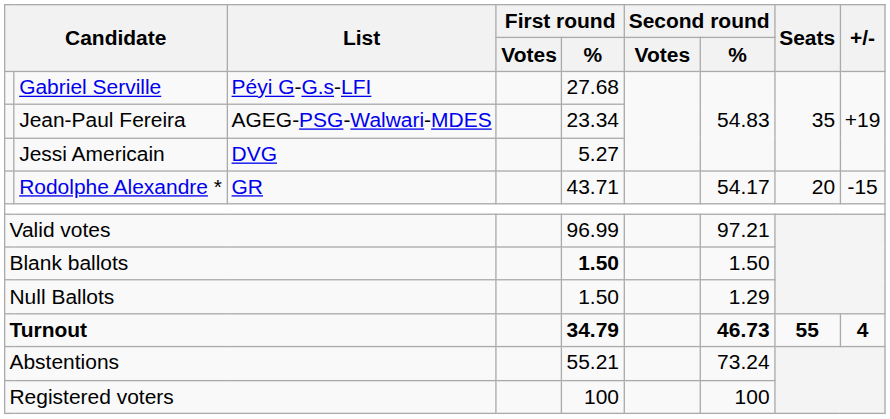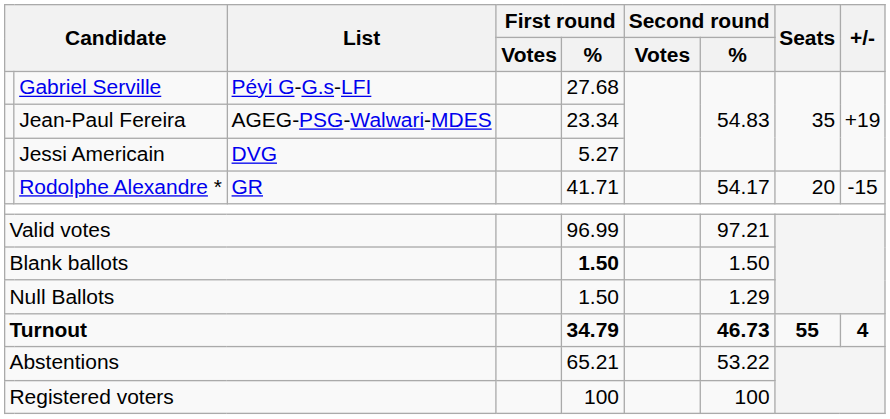(593, 187) 43.71 -> (593, 187) 41.71
(593, 363) 55.21 -> (593, 363) 65.21
(743, 363) 73.24 -> (743, 363) 53.22
